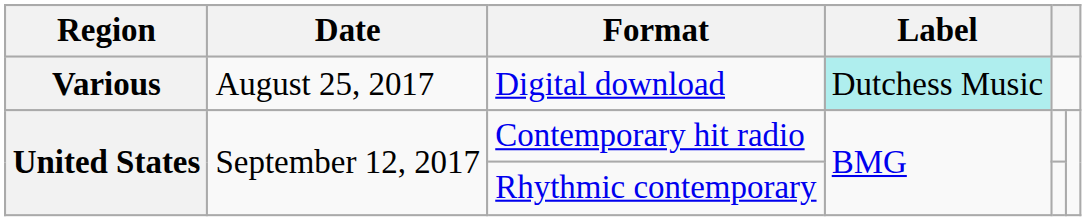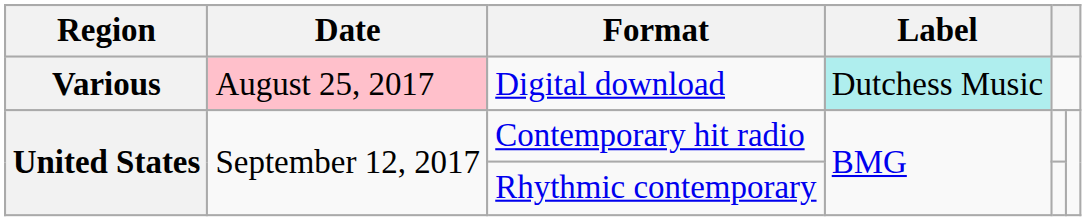(325, 82) no background -> (325, 82) pink background
